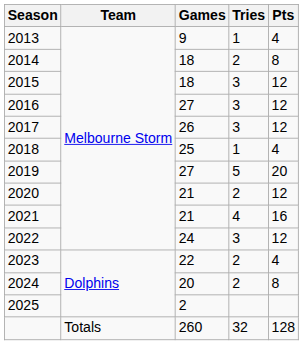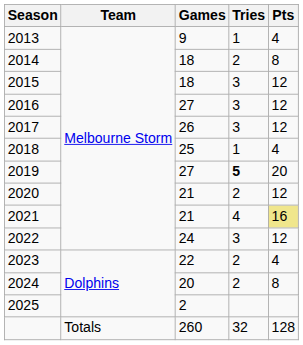(236, 171) normal -> (236, 171) bold
(279, 216) no background -> (279, 216) khaki background
